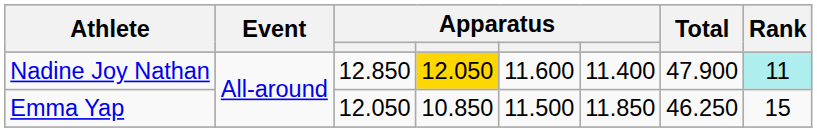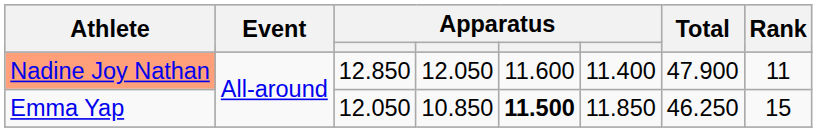(110, 71) no background -> (110, 71) lightsalmon background
(457, 71) gold background -> (457, 71) no background
(778, 71) paleturquoise background -> (778, 71) no background
(539, 108) normal -> (540, 108) bold
